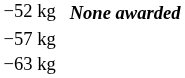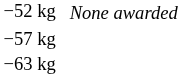(125, 13) bold -> (124, 13) normal
